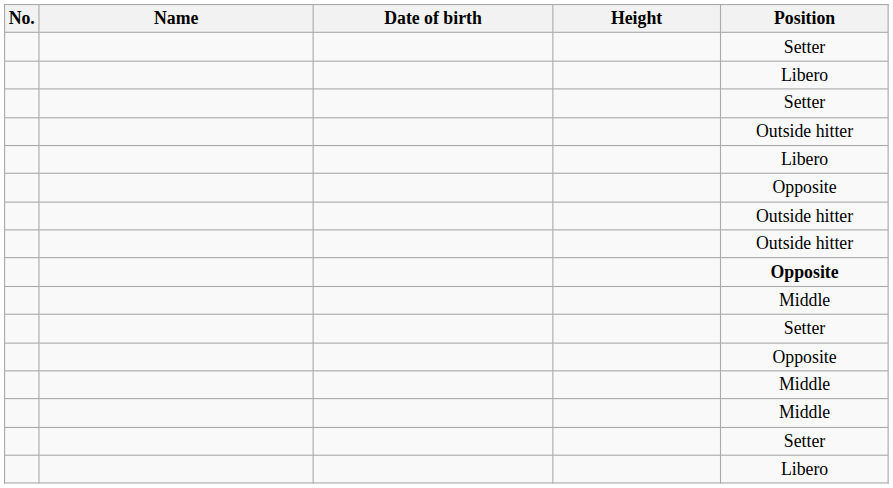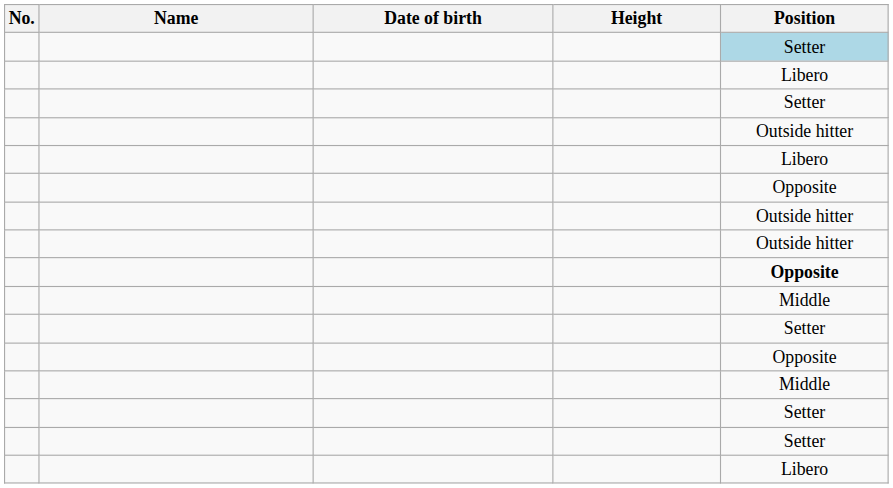(805, 46) no background -> (805, 46) lightblue background
(805, 412) Middle -> (805, 412) Setter
